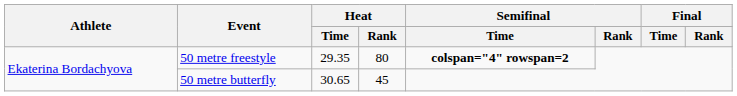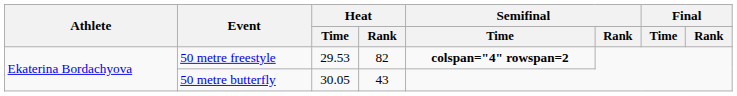(335, 58) 29.35 -> (335, 58) 29.53
(382, 58) 80 -> (382, 58) 82
(335, 80) 30.65 -> (335, 80) 30.05
(382, 80) 45 -> (382, 80) 43
